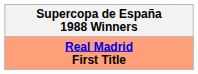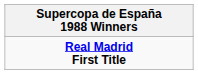(99, 53) lightsalmon background -> (99, 53) no background
